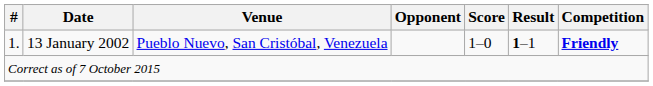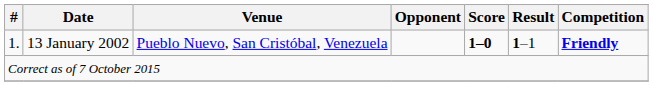(480, 43) normal -> (480, 43) bold
